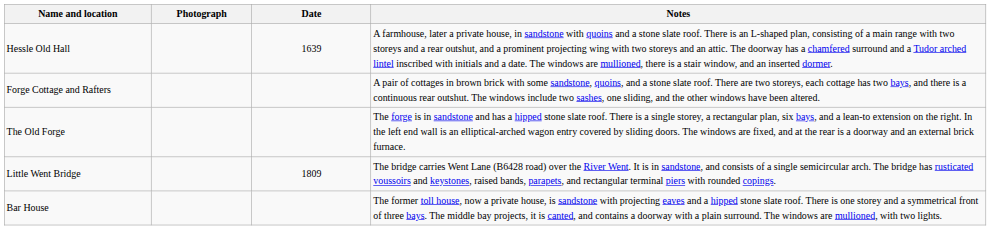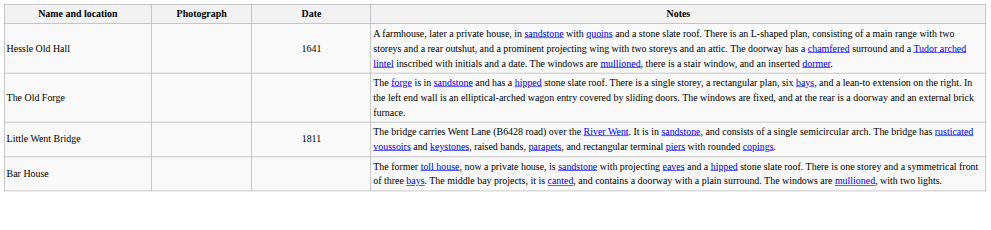(311, 48) 1639 -> (311, 48) 1641
- row: (59, 90)
(311, 173) 1809 -> (311, 139) 1811
